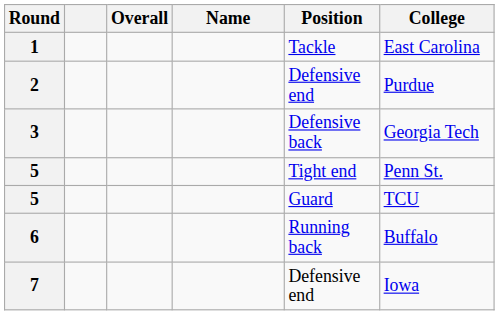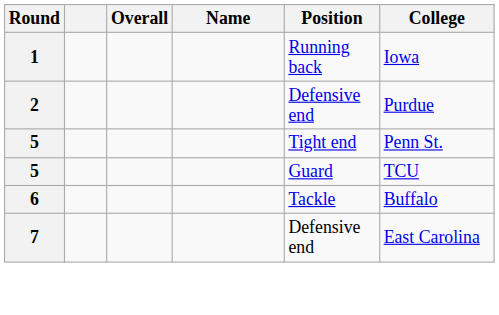(312, 46) Tackle -> (319, 56) Running back
(432, 46) East Carolina -> (401, 56) Iowa
- row: (34, 133)
(319, 237) Running back -> (312, 199) Tackle
(401, 285) Iowa -> (432, 237) East Carolina
